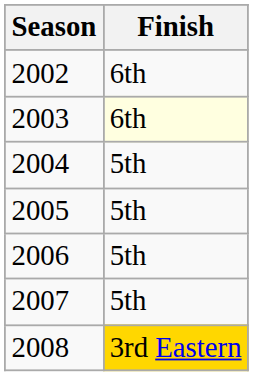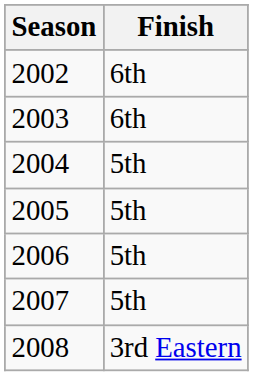(128, 118) lightyellow background -> (128, 118) no background
(176, 347) gold background -> (176, 347) no background
